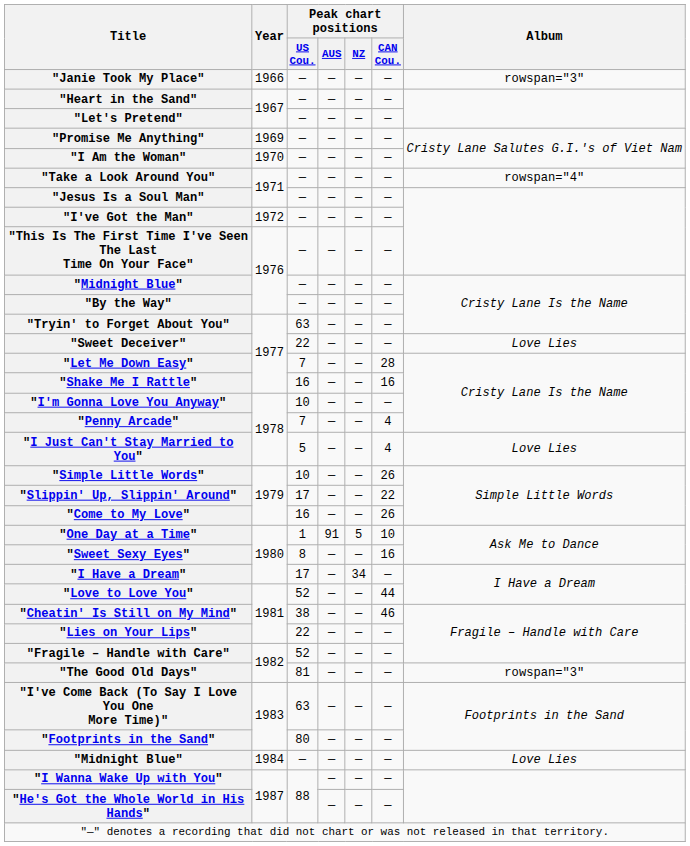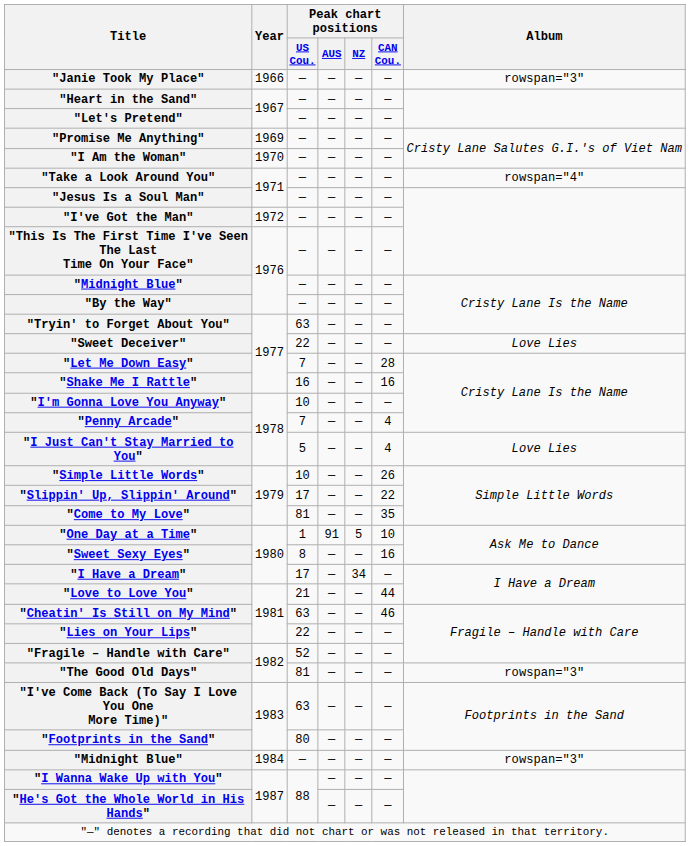(302, 515) 16 -> (302, 515) 81
(388, 515) 26 -> (388, 515) 35
(302, 594) 52 -> (302, 594) 21
(302, 614) 38 -> (302, 614) 63
(544, 760) Love Lies -> (544, 760) rowspan="3"
